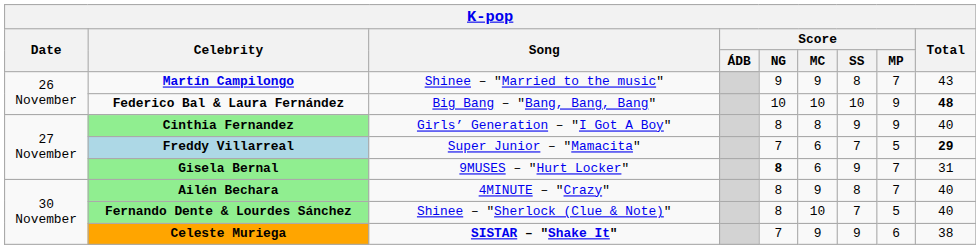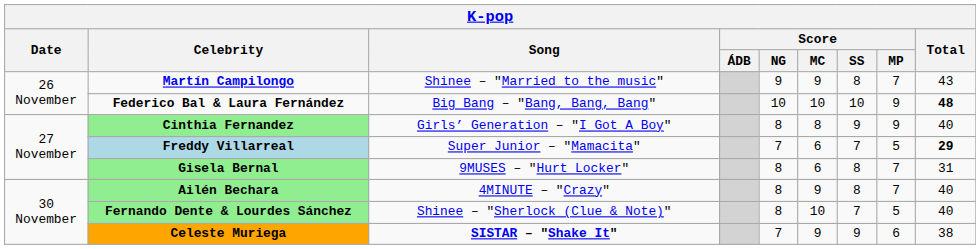(778, 169) bold -> (778, 169) normal
(857, 169) 9 -> (857, 169) 8
